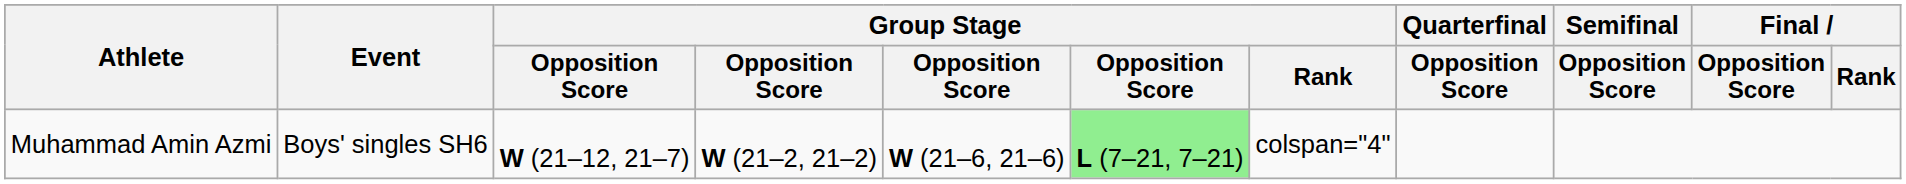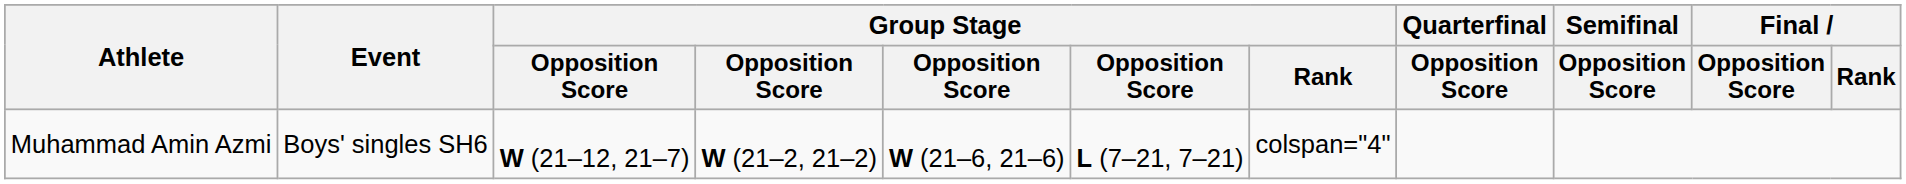(1160, 159) lightgreen background -> (1160, 159) no background
